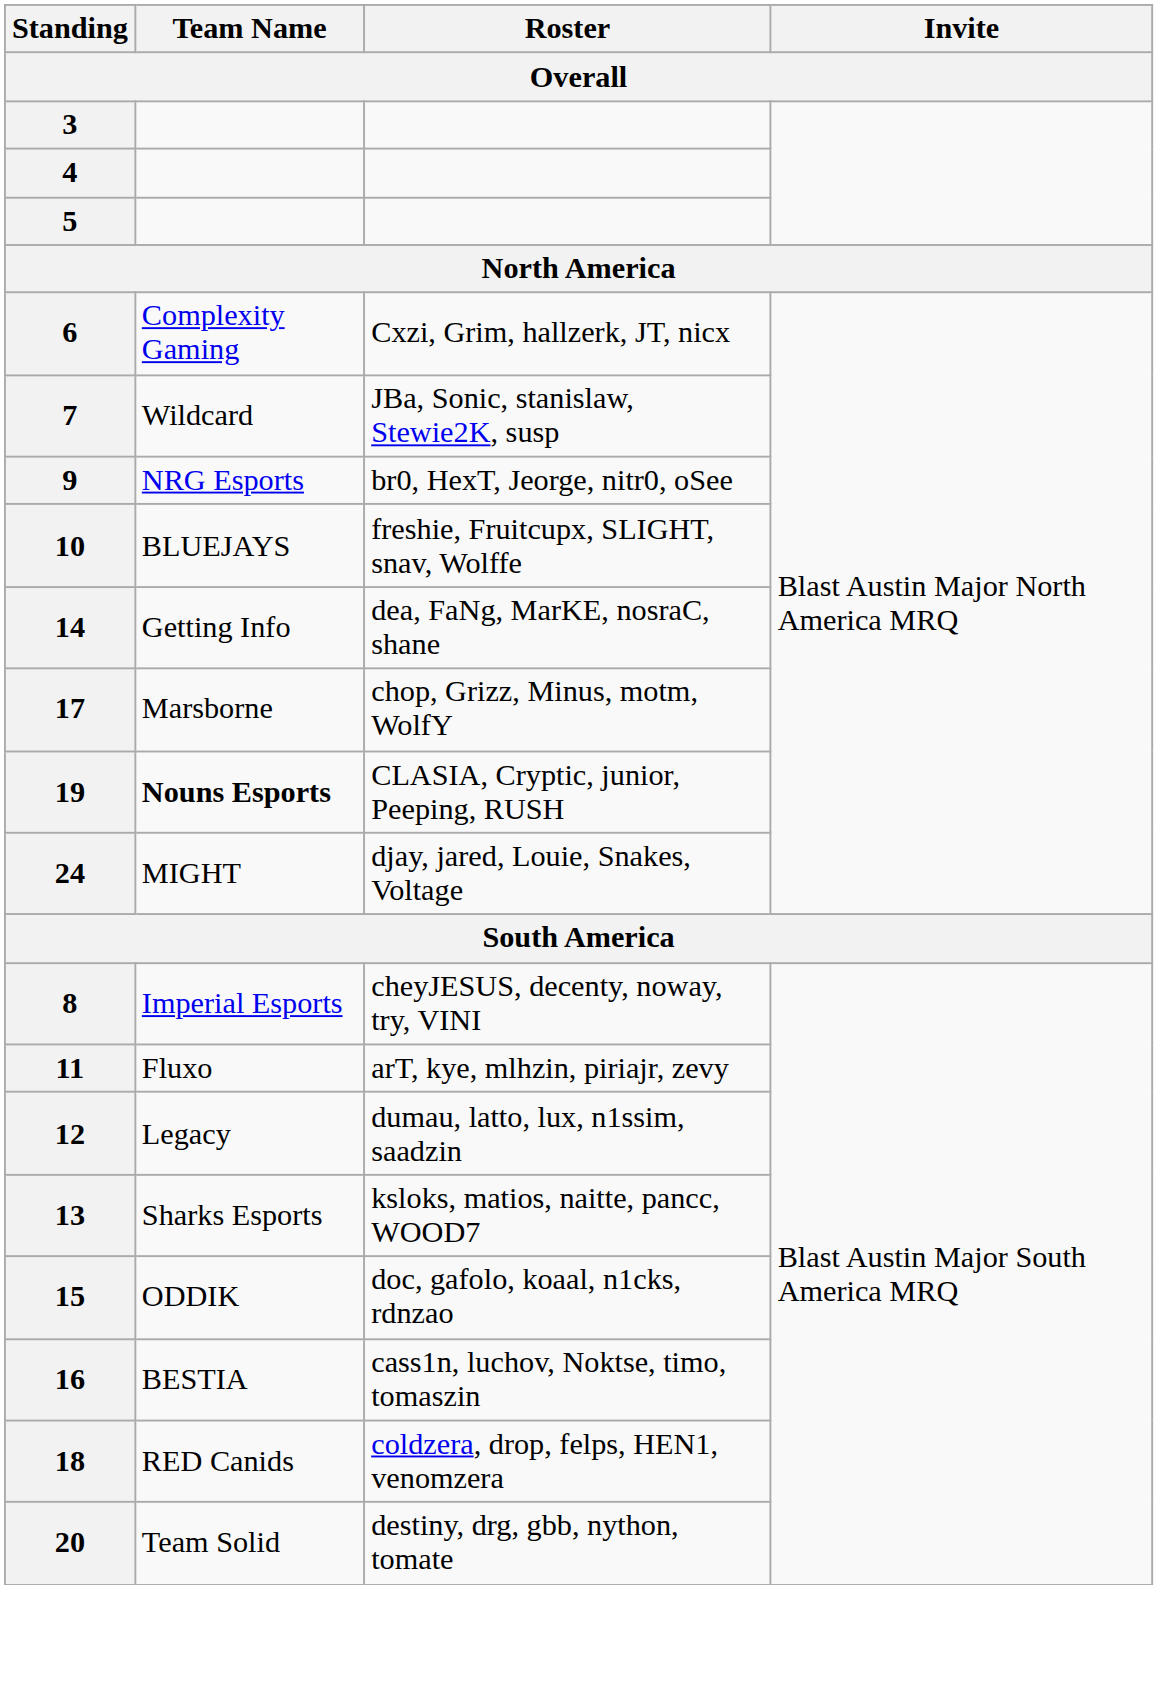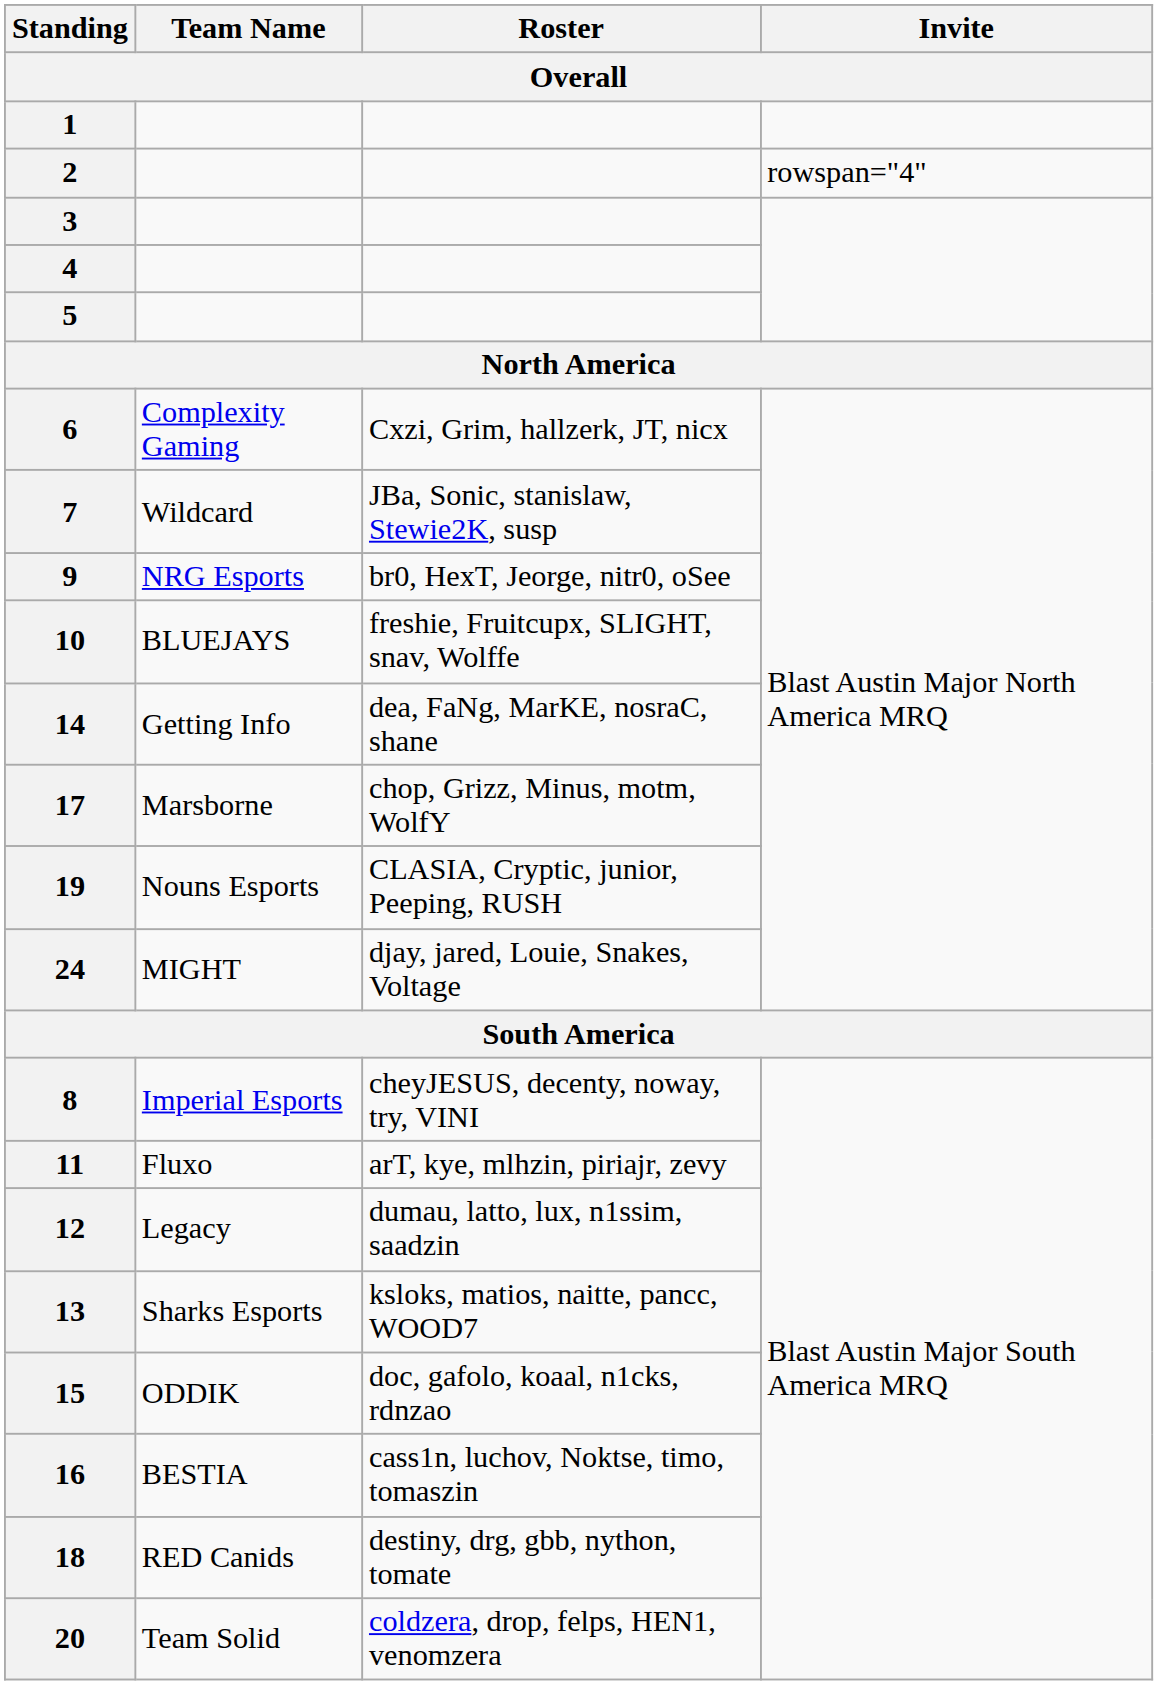+ row: (70, 124)
+ row: (70, 172)
(236, 791) bold -> (230, 887) normal
(545, 1460) coldzera, drop, felps, HEN1, venomzera -> (523, 1556) destiny, drg, gbb, nython, tomate
(525, 1542) destiny, drg, gbb, nython, tomate -> (542, 1638) coldzera, drop, felps, HEN1, venomzera
